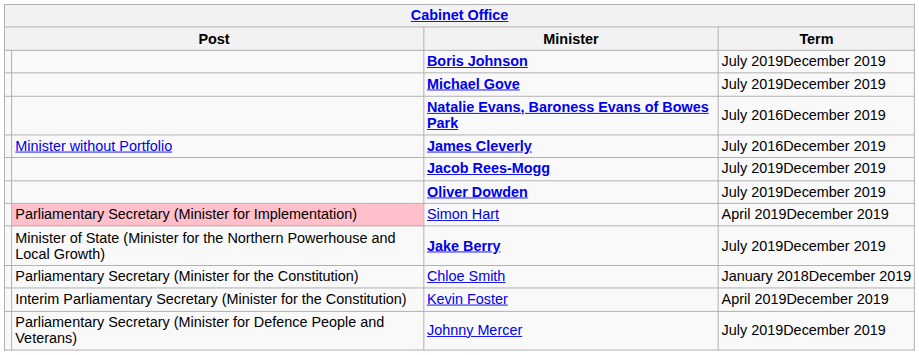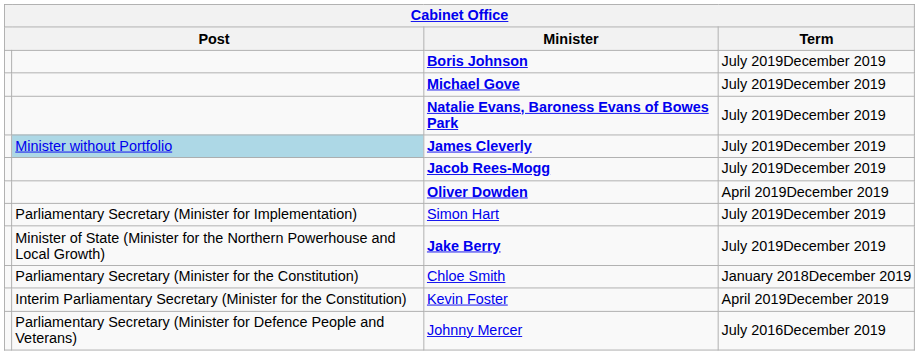(804, 115) July 2016December 2019 -> (804, 115) July 2019December 2019
(94, 146) no background -> (94, 146) lightblue background
(804, 146) July 2016December 2019 -> (804, 146) July 2019December 2019
(804, 191) July 2019December 2019 -> (805, 191) April 2019December 2019
(186, 214) pink background -> (186, 214) no background
(805, 214) April 2019December 2019 -> (804, 214) July 2019December 2019
(804, 330) July 2019December 2019 -> (804, 330) July 2016December 2019
